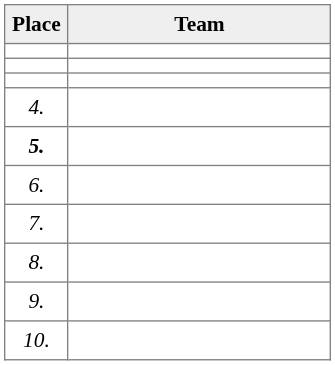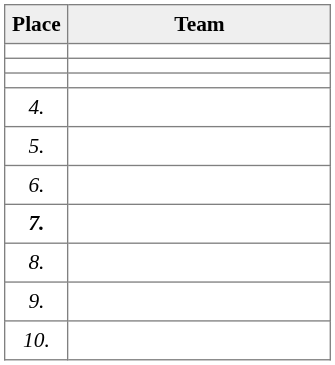(36, 145) bold -> (36, 145) normal
(36, 223) normal -> (36, 223) bold
